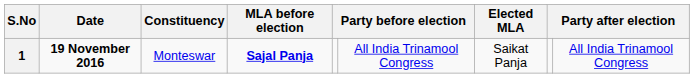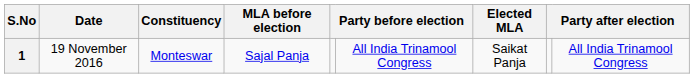(90, 55) bold -> (89, 55) normal
(280, 55) bold -> (277, 55) normal
